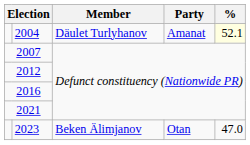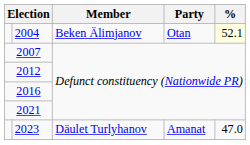(101, 33) Däulet Turlyhanov -> (98, 33) Beken Älimjanov
(186, 33) Amanat -> (179, 33) Otan
(98, 129) Beken Älimjanov -> (101, 129) Däulet Turlyhanov
(179, 129) Otan -> (186, 129) Amanat
